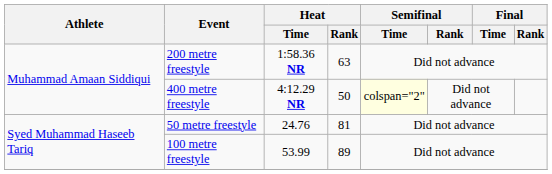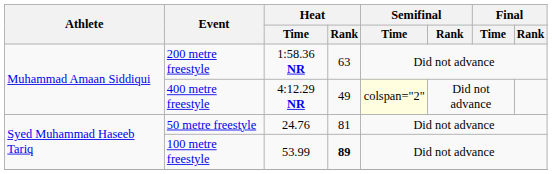(344, 97) 50 -> (344, 97) 49
(344, 152) normal -> (344, 152) bold
